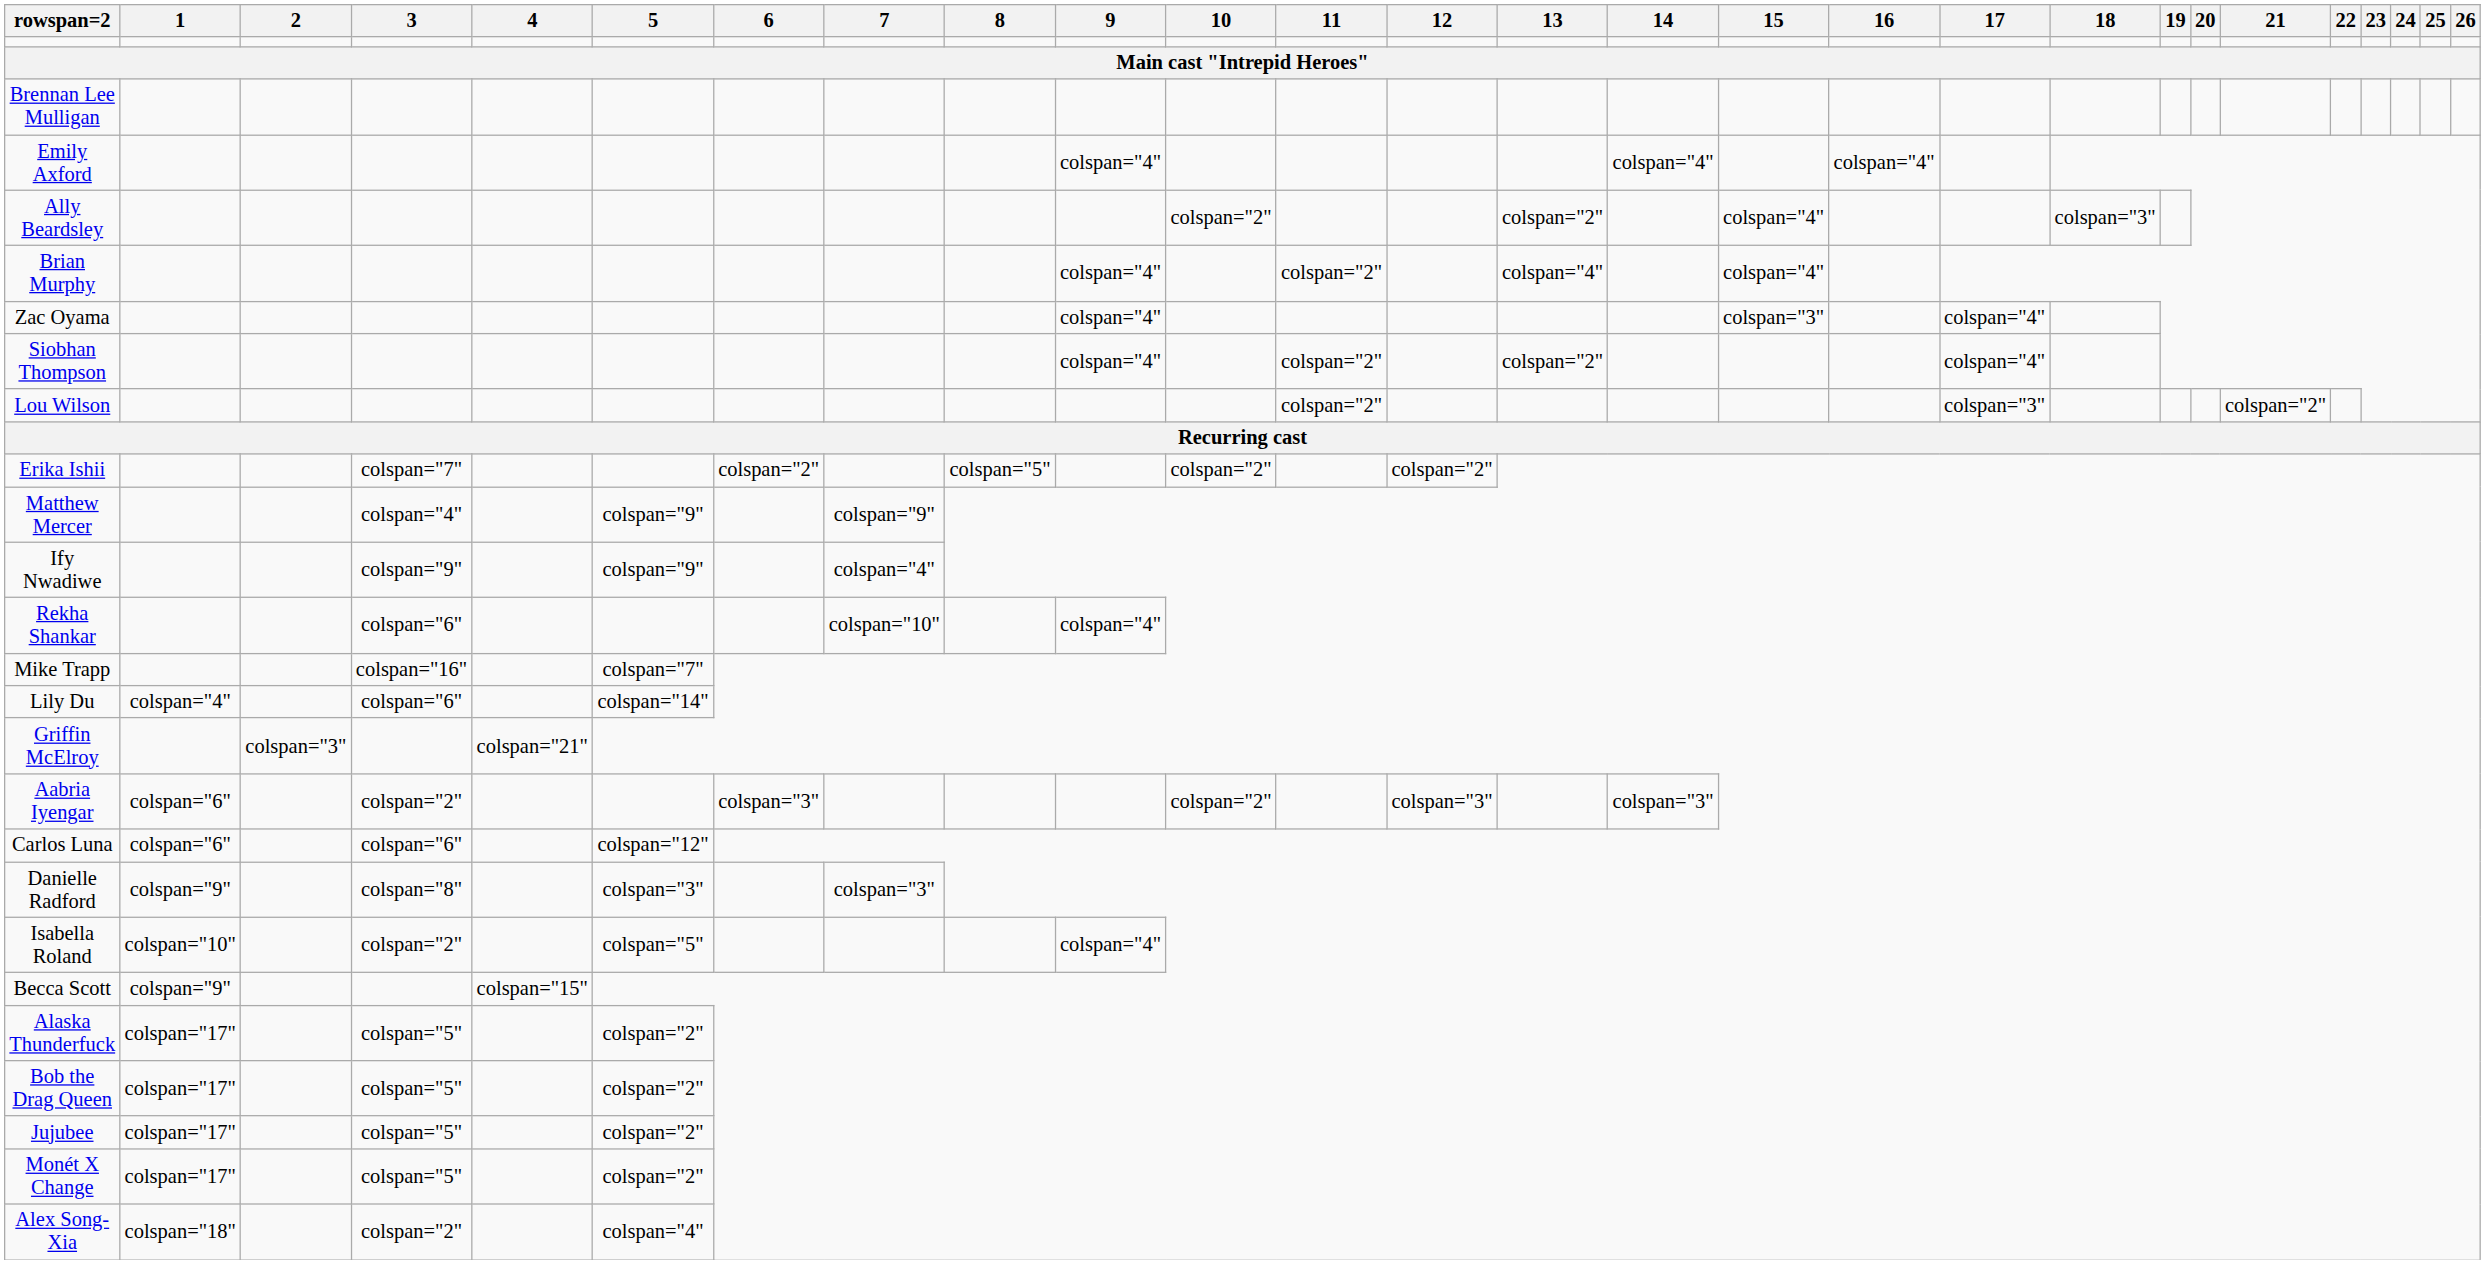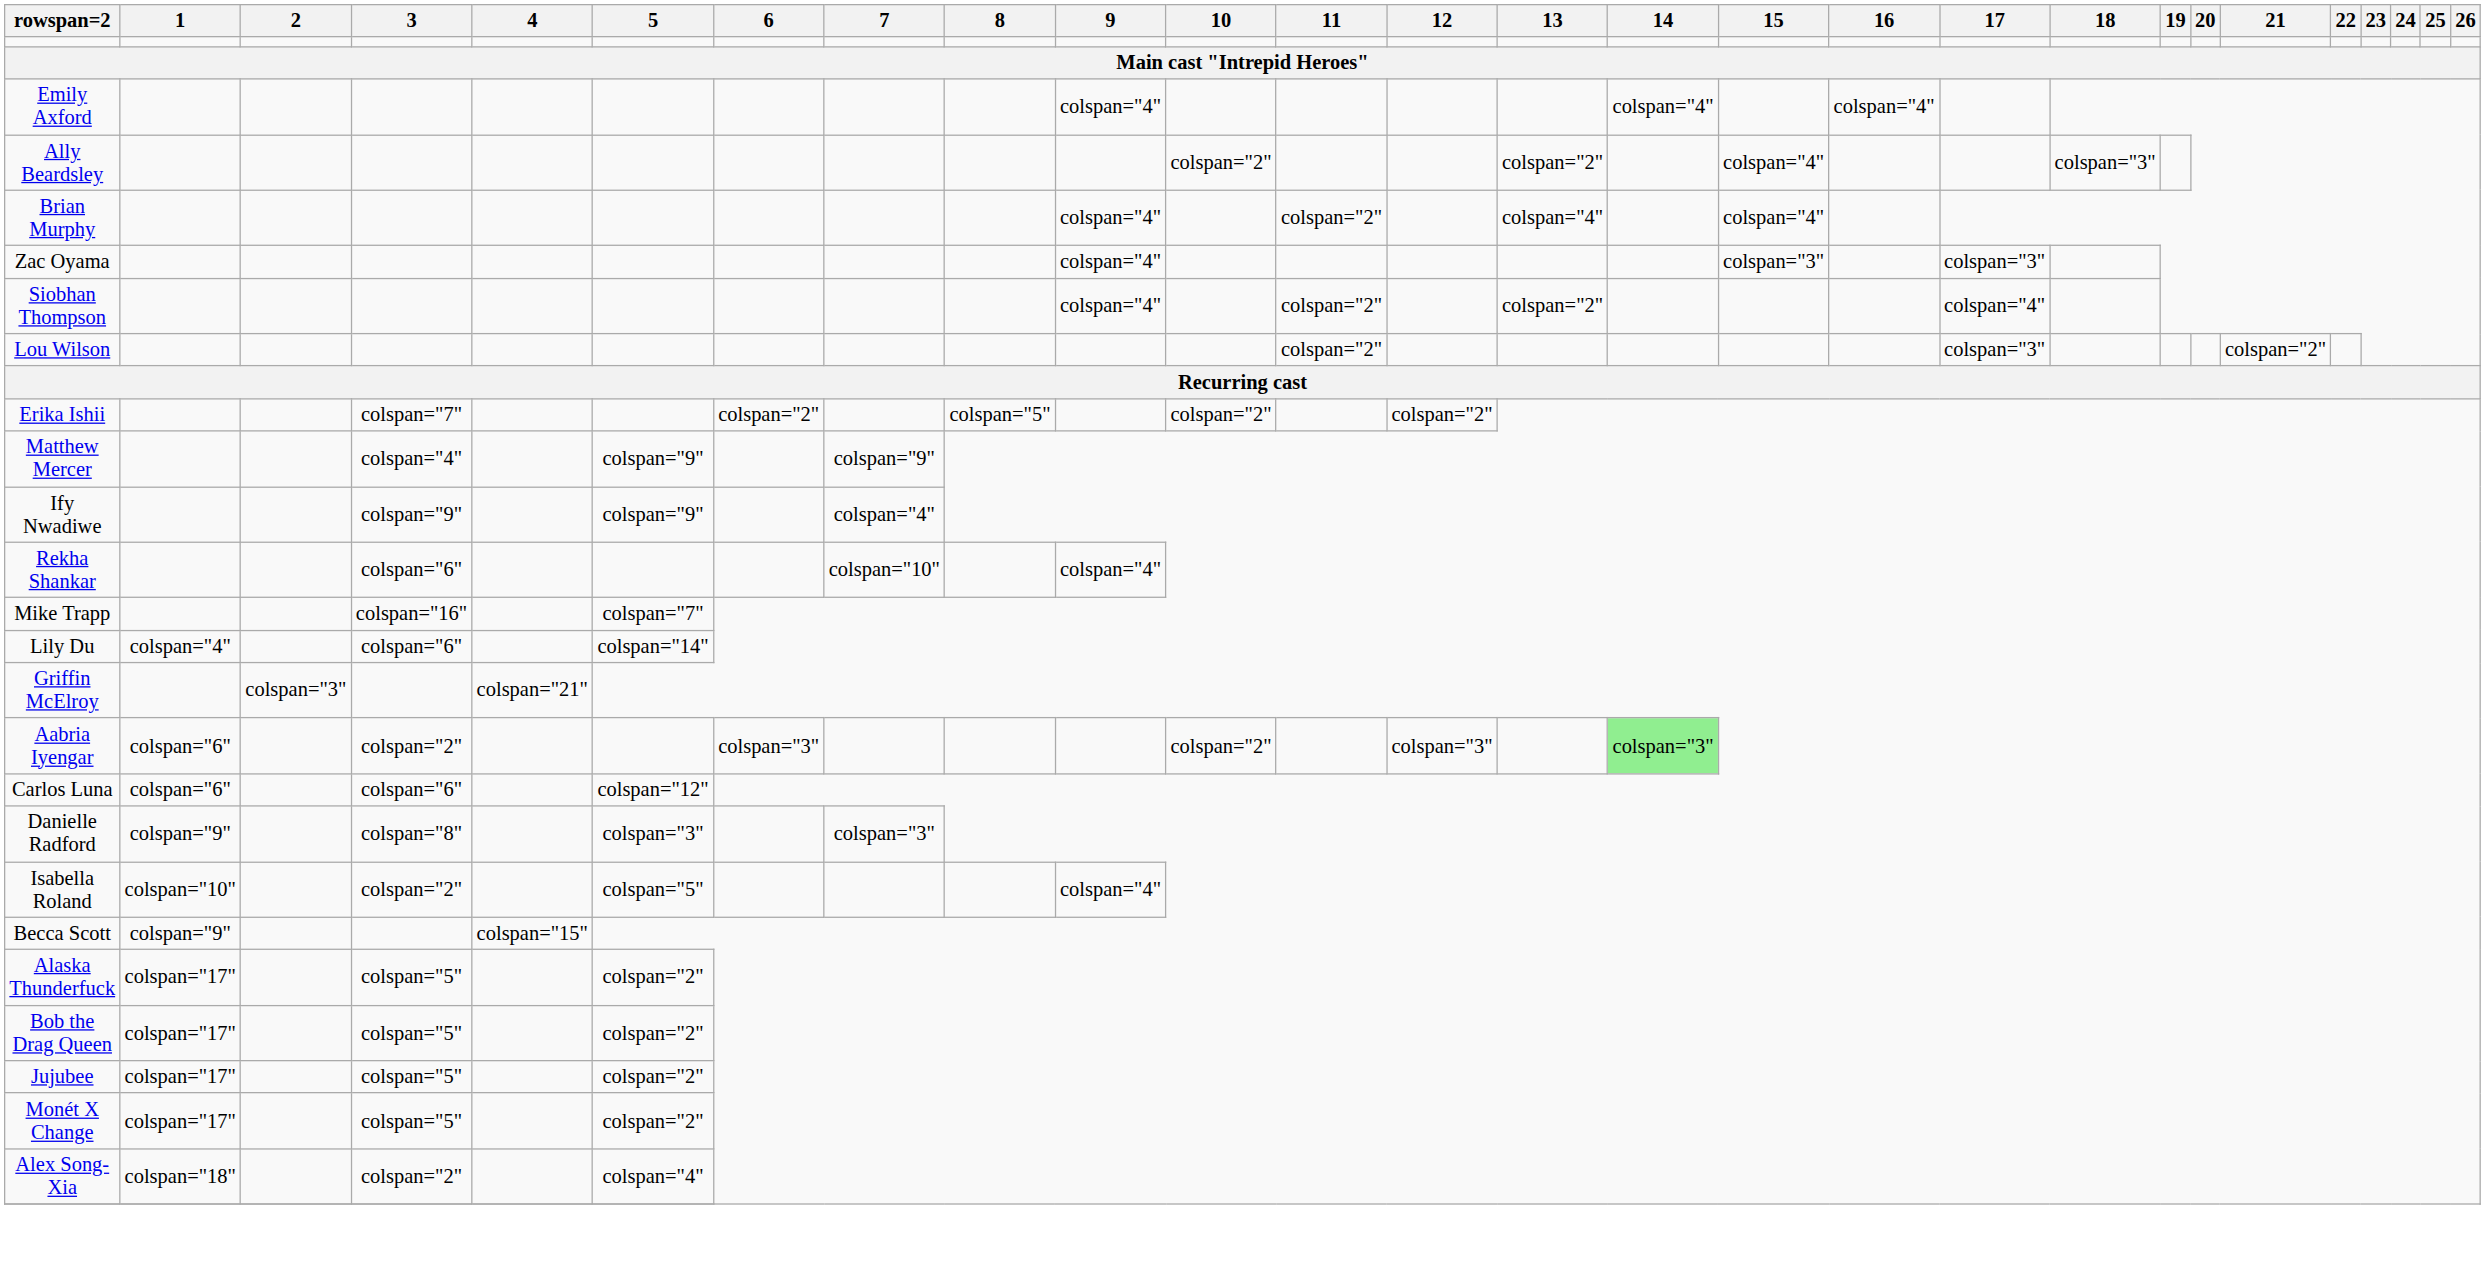- row: (62, 106)
(1995, 317) colspan="4" -> (1995, 261) colspan="3"
(1663, 801) no background -> (1663, 745) lightgreen background
